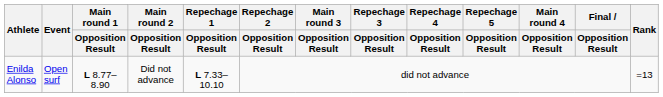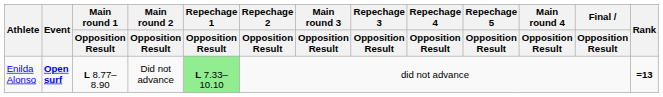(56, 74) normal -> (56, 74) bold
(212, 79) no background -> (212, 79) lightgreen background
(644, 74) normal -> (644, 74) bold
